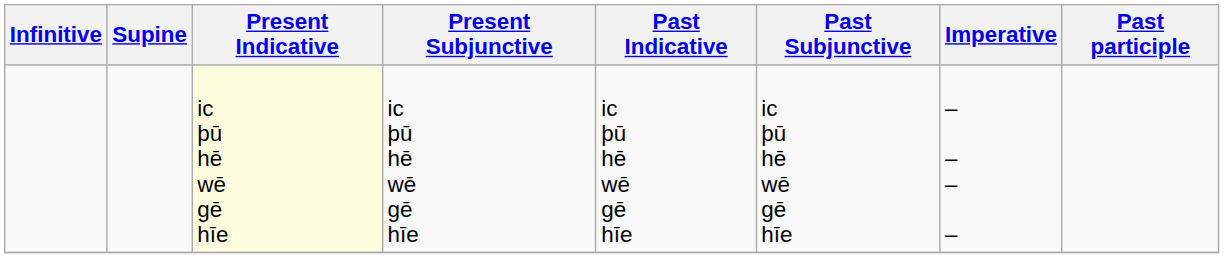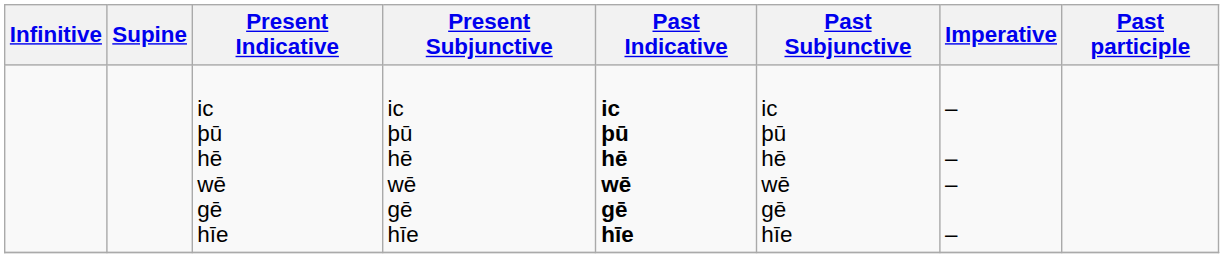(213, 171) lightyellow background -> (213, 171) no background
(617, 171) normal -> (618, 171) bold
